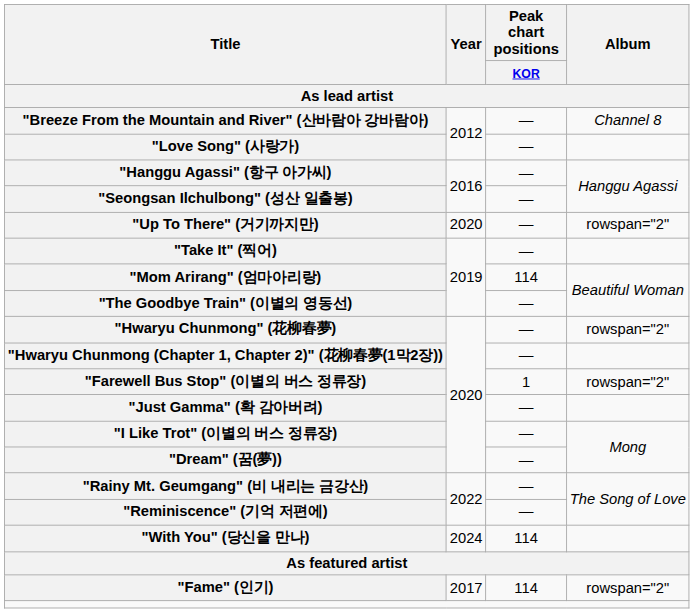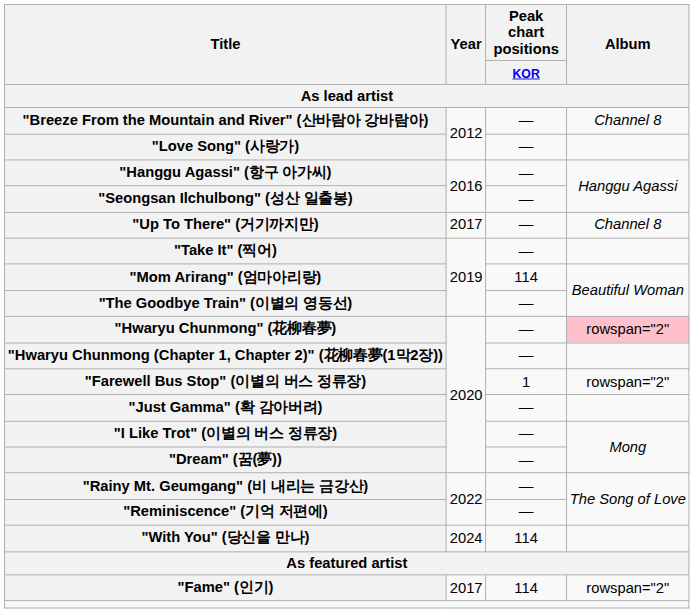(466, 225) 2020 -> (466, 225) 2017
(628, 225) rowspan="2" -> (628, 225) Channel 8
(628, 329) no background -> (628, 329) pink background
